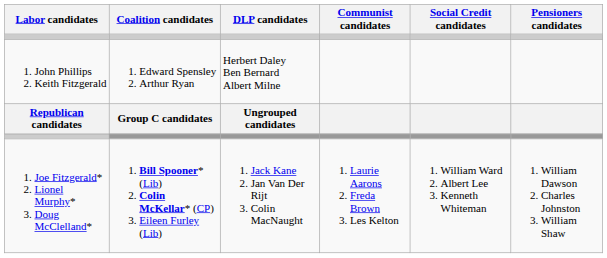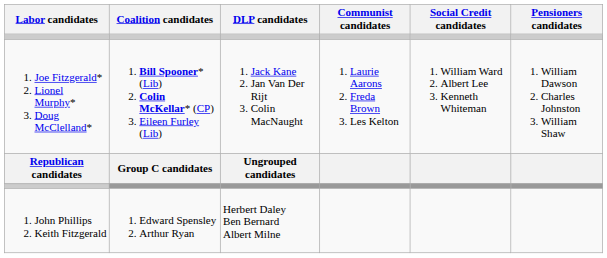rows swapped: (57, 202) <-> (57, 78)
